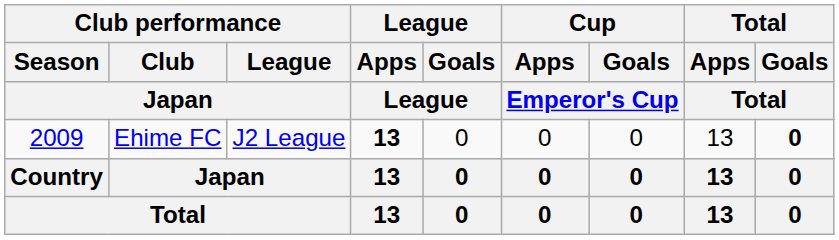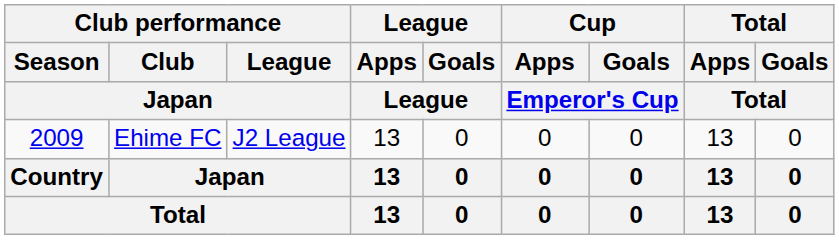(387, 138) bold -> (387, 138) normal
(795, 138) bold -> (795, 138) normal
